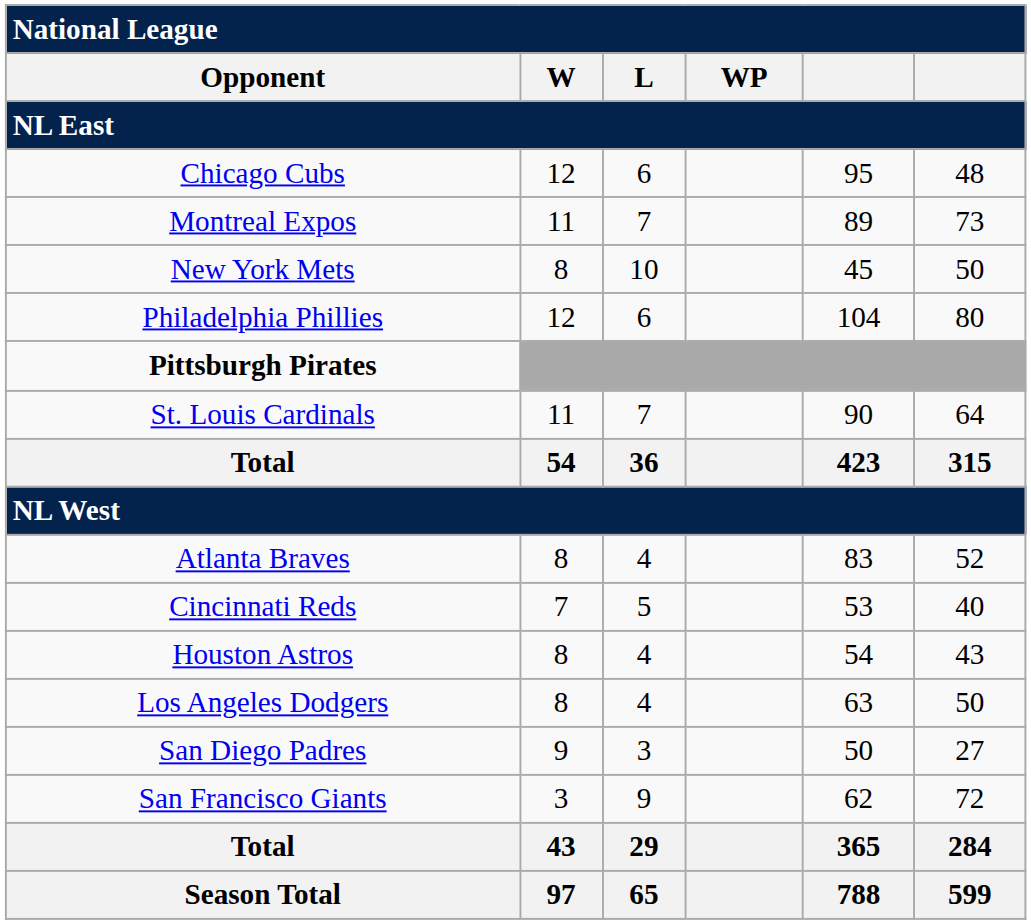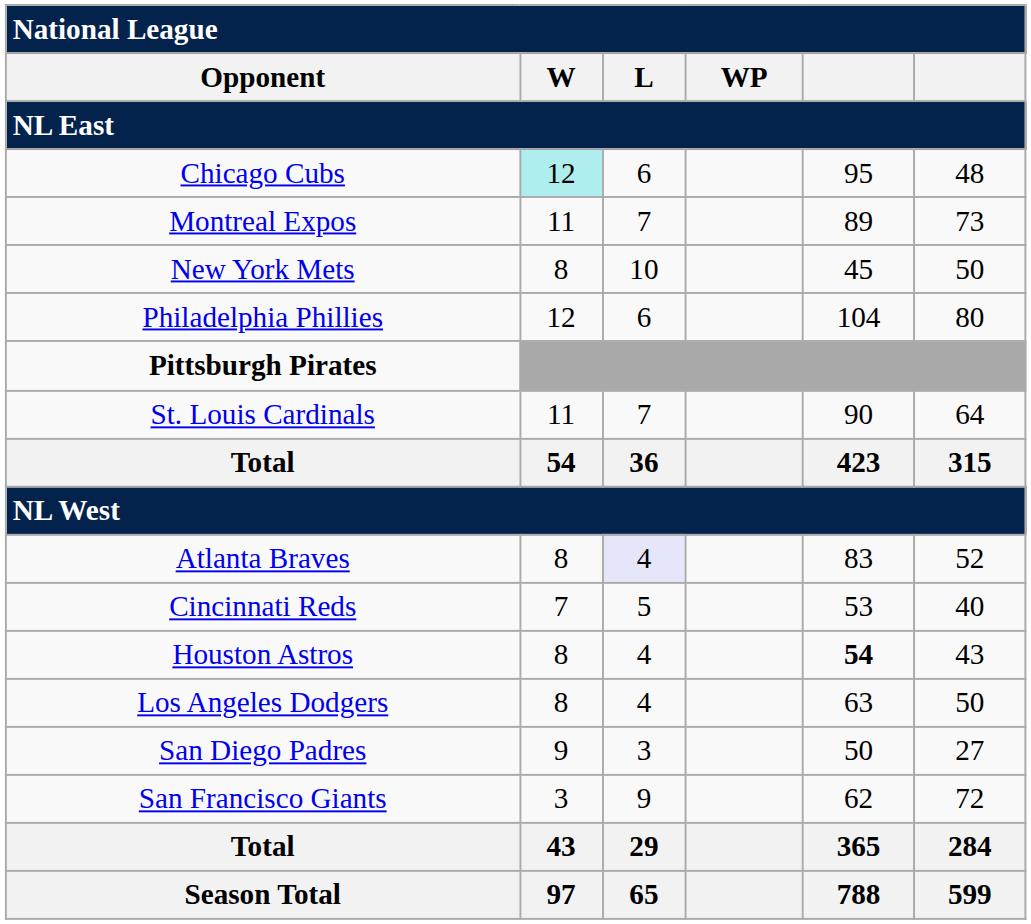(561, 172) no background -> (561, 172) paleturquoise background
(644, 557) no background -> (644, 557) lavender background
(859, 654) normal -> (859, 654) bold
